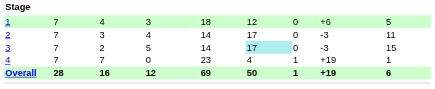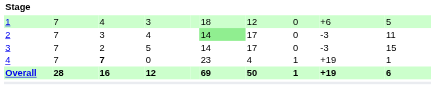(206, 34) no background -> (206, 34) lightgreen background
(252, 47) paleturquoise background -> (252, 47) no background
(102, 60) normal -> (102, 60) bold
